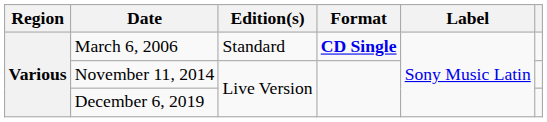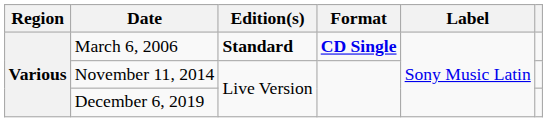(254, 46) normal -> (258, 46) bold
